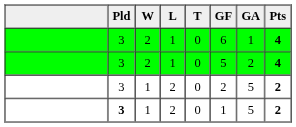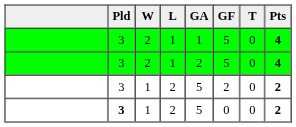columns swapped: (198, 16) <-> (251, 16)
(223, 39) 6 -> (226, 39) 5
(223, 110) 1 -> (226, 110) 0
